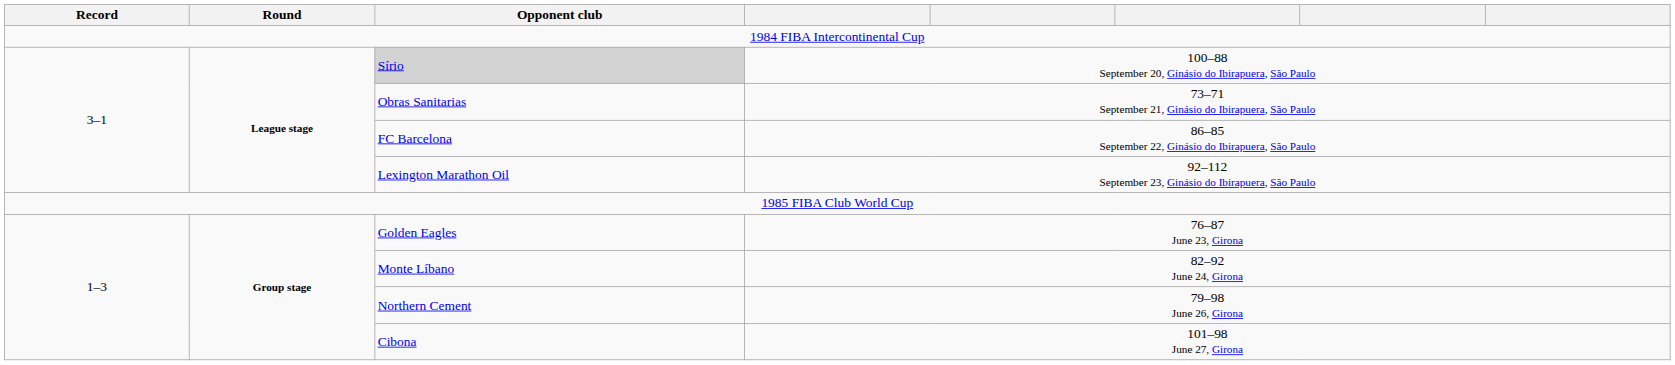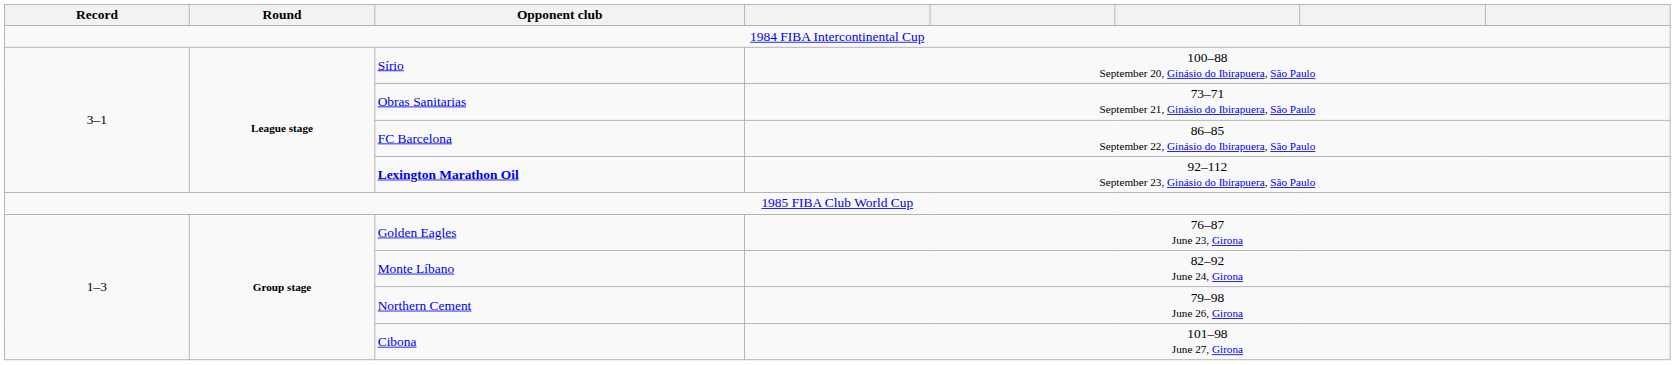(391, 65) lightgrey background -> (391, 65) no background
(443, 174) normal -> (448, 174) bold
